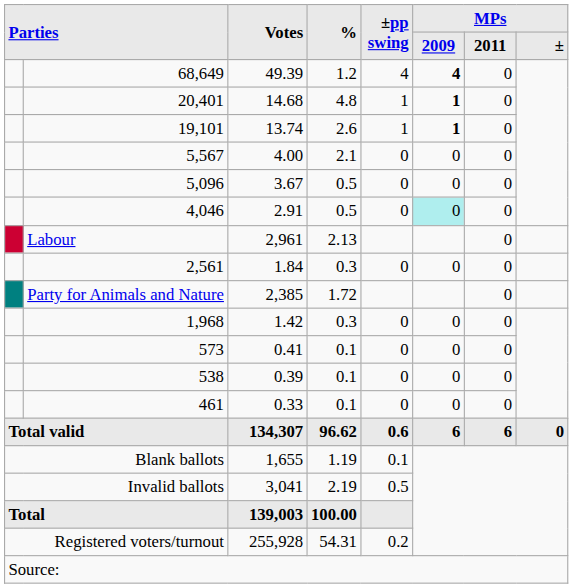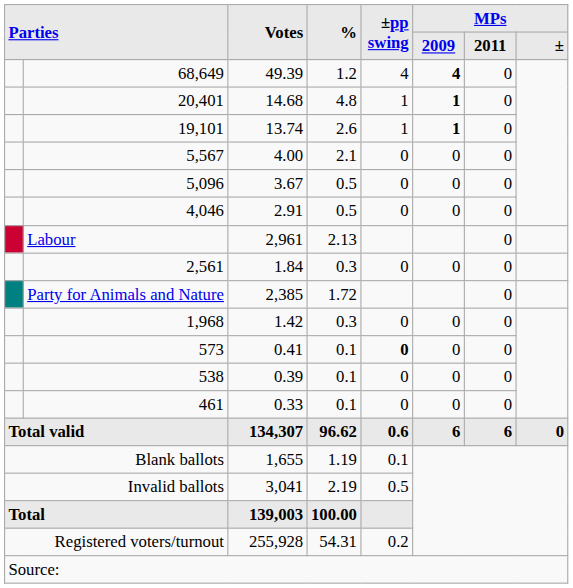(456, 211) paleturquoise background -> (456, 211) no background
(405, 349) normal -> (405, 349) bold
